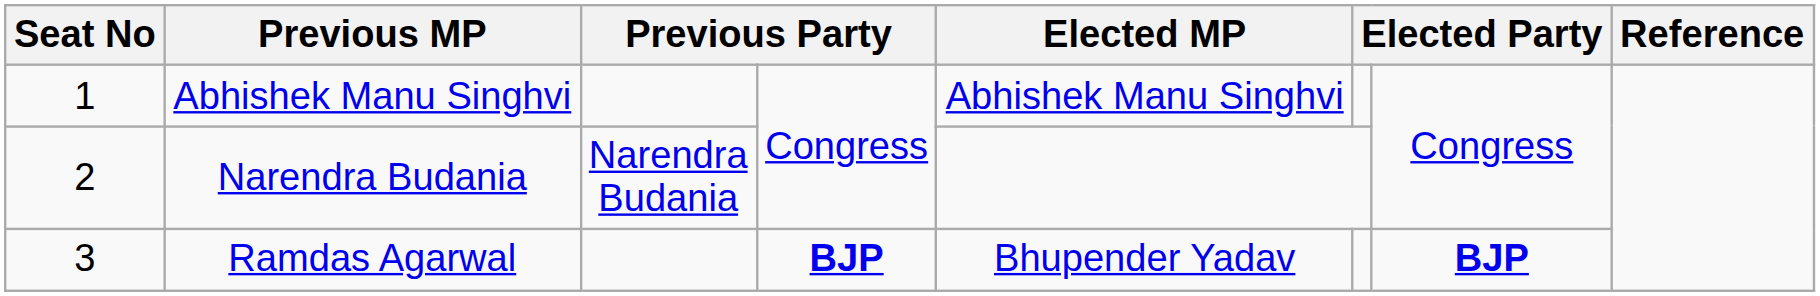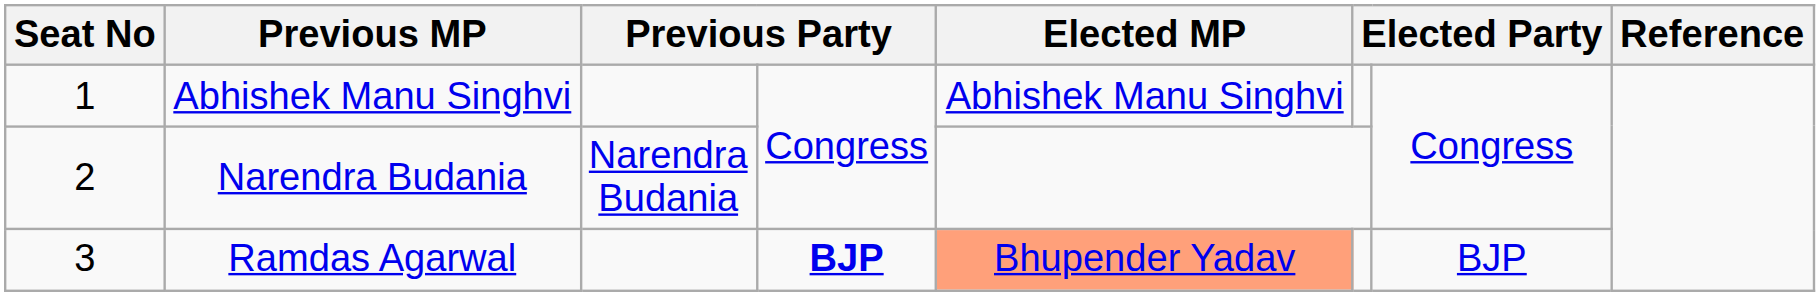(1145, 258) no background -> (1145, 258) lightsalmon background
(1492, 258) bold -> (1492, 258) normal
